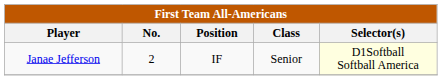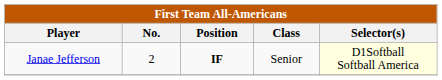(217, 58) normal -> (217, 58) bold
